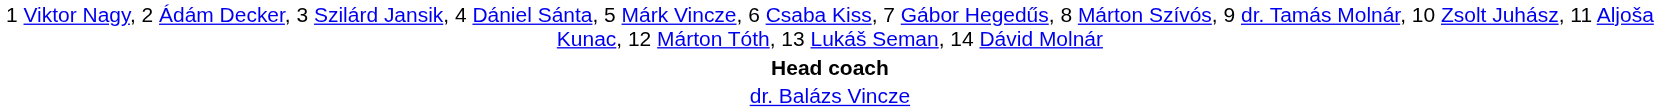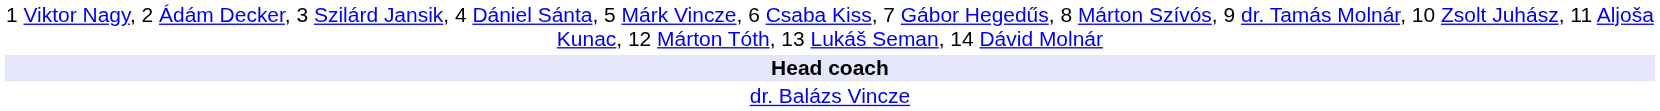(830, 67) no background -> (830, 67) lavender background
